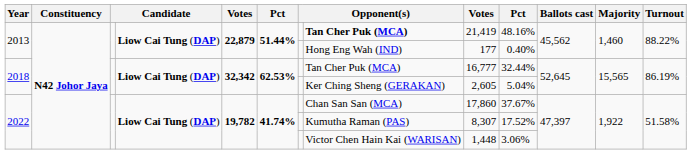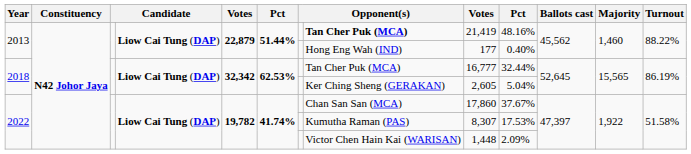(518, 121) 17.52% -> (518, 121) 17.53%
(515, 139) 3.06% -> (515, 139) 2.09%
